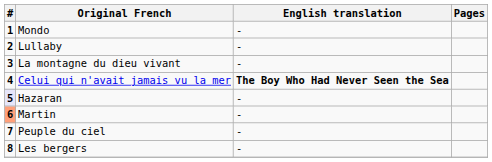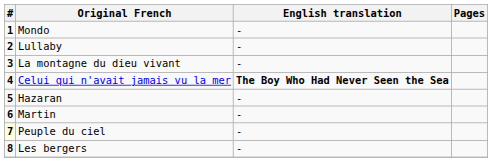(10, 98) lavender background -> (10, 98) no background
(10, 115) lightsalmon background -> (10, 115) no background
(10, 132) no background -> (10, 132) lightyellow background
